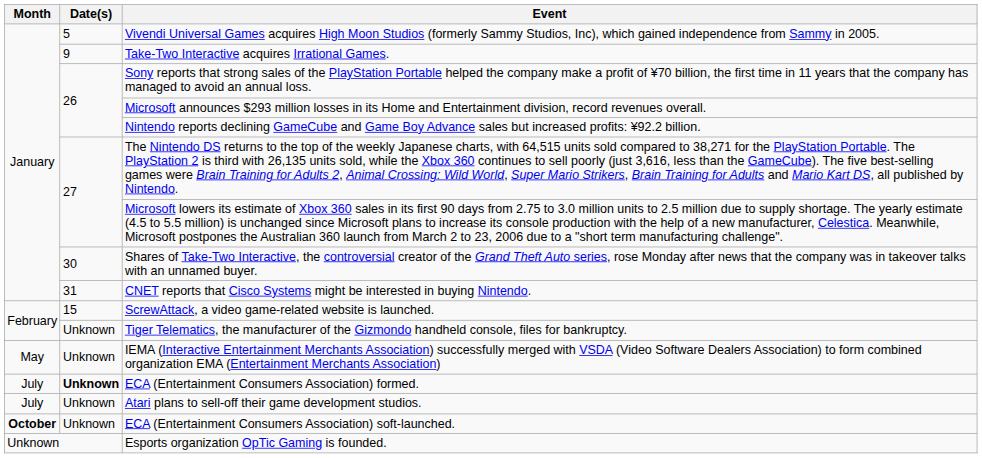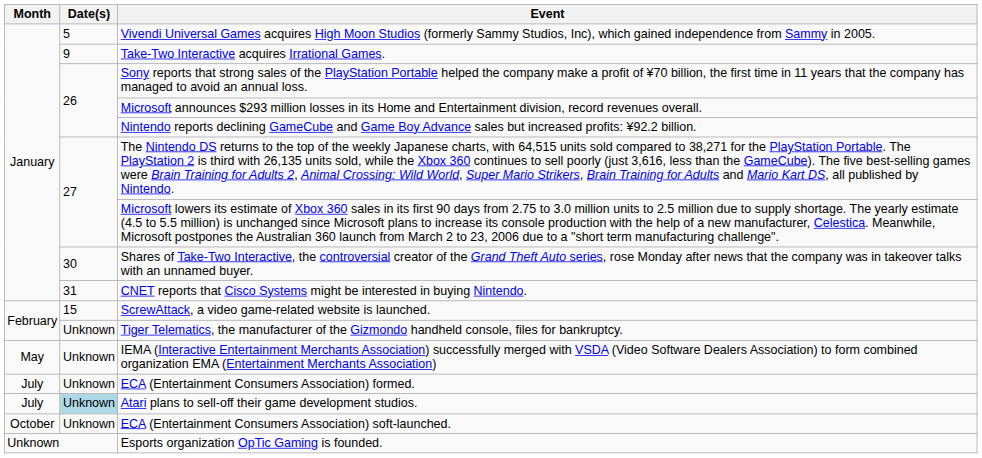(91, 384) bold -> (89, 384) normal
(89, 403) no background -> (89, 403) lightblue background
(32, 423) bold -> (32, 423) normal
